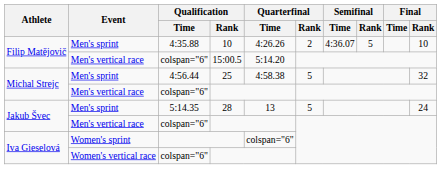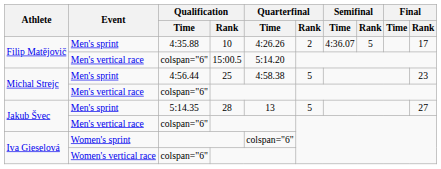(423, 44) 10 -> (423, 44) 17
(423, 76) 32 -> (423, 76) 23
(423, 108) 24 -> (423, 108) 27
